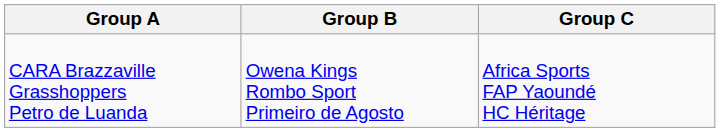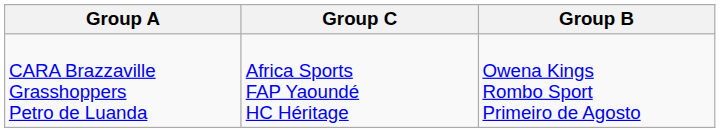columns swapped: (360, 19) <-> (597, 19)
